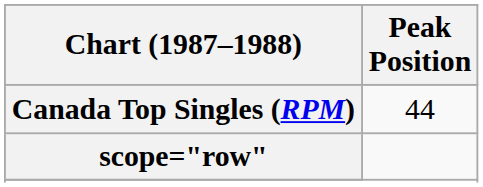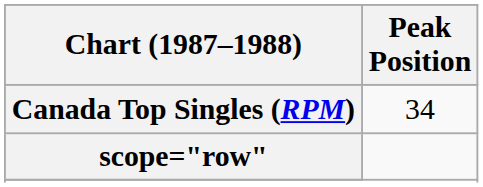(420, 108) 44 -> (420, 108) 34
